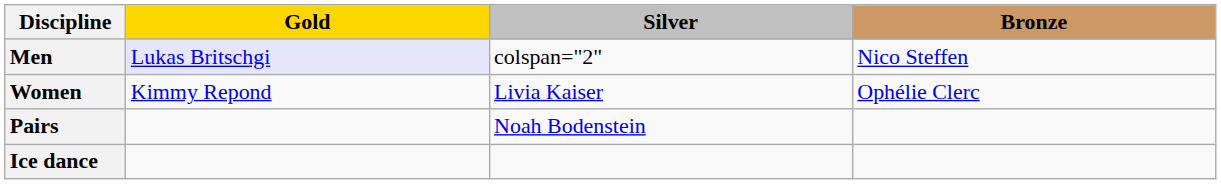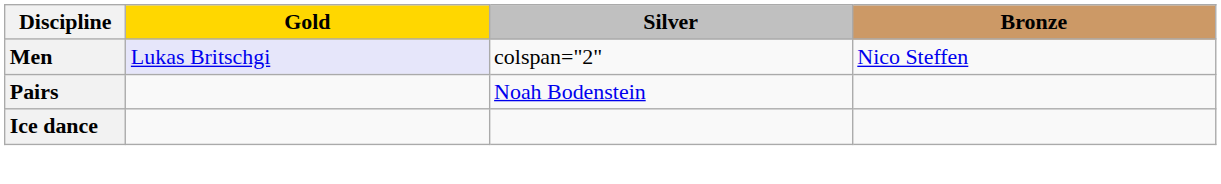- row: (46, 91)
